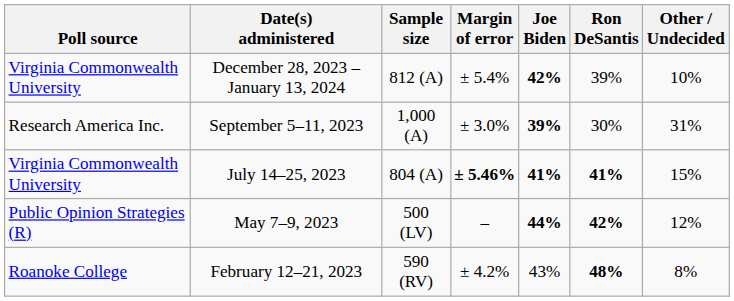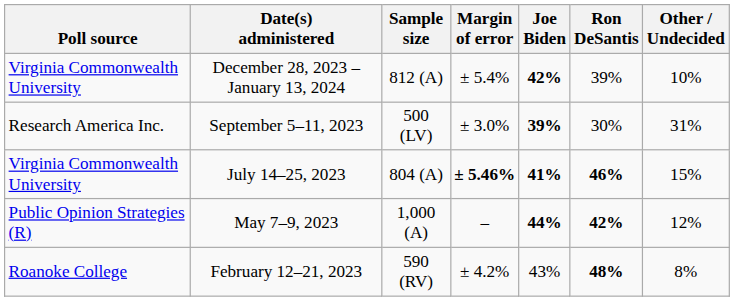(416, 126) 1,000 (A) -> (416, 126) 500 (LV)
(606, 174) 41% -> (606, 174) 46%
(416, 223) 500 (LV) -> (416, 223) 1,000 (A)
